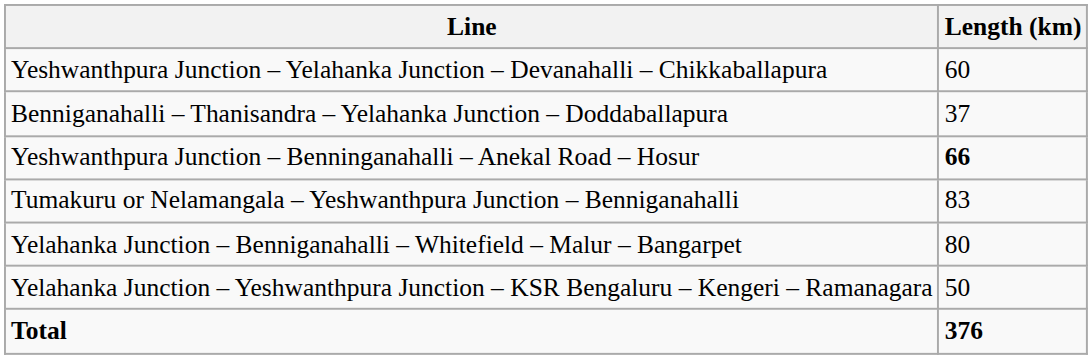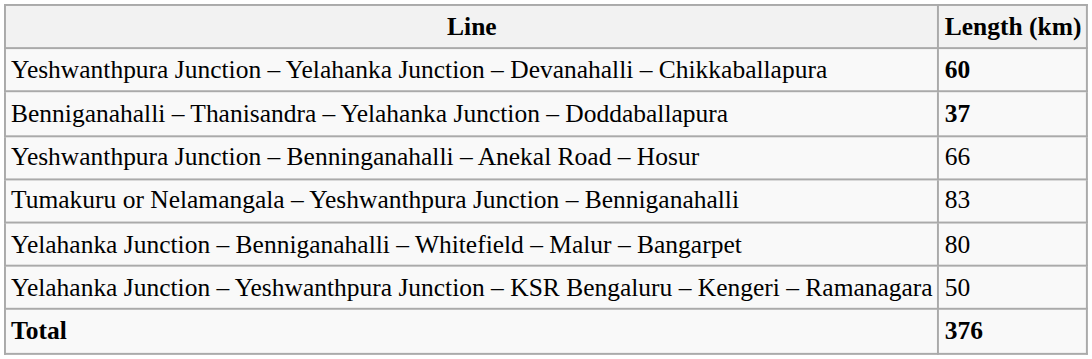(958, 69) normal -> (958, 69) bold
(958, 113) normal -> (958, 113) bold
(958, 156) bold -> (958, 156) normal
